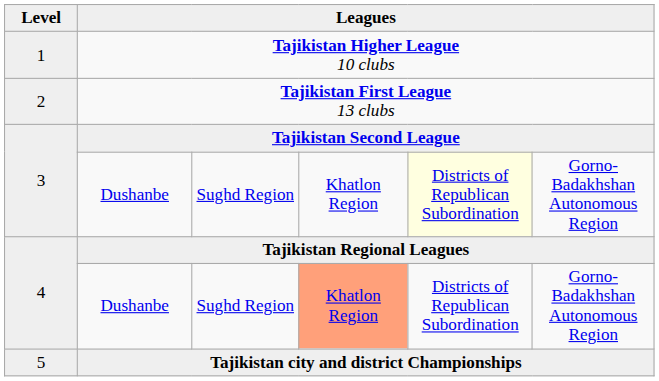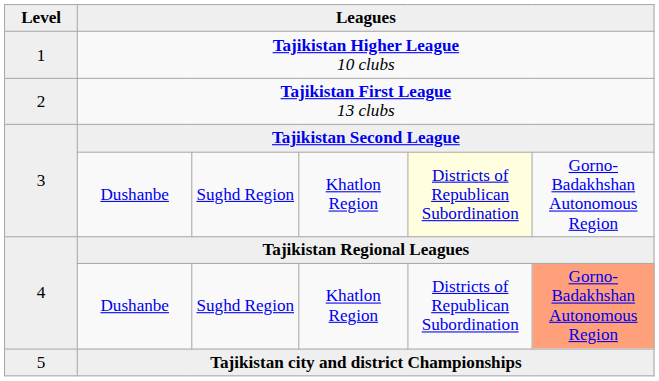(353, 306) lightsalmon background -> (353, 306) no background
(593, 306) no background -> (593, 306) lightsalmon background
